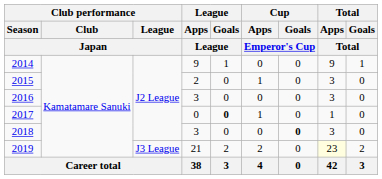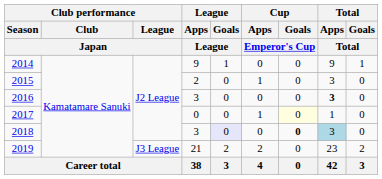(332, 98) normal -> (332, 98) bold
(226, 115) bold -> (226, 115) normal
(298, 115) no background -> (298, 115) lightyellow background
(226, 132) no background -> (226, 132) lavender background
(332, 132) no background -> (332, 132) lightblue background
(332, 149) lightyellow background -> (332, 149) no background
